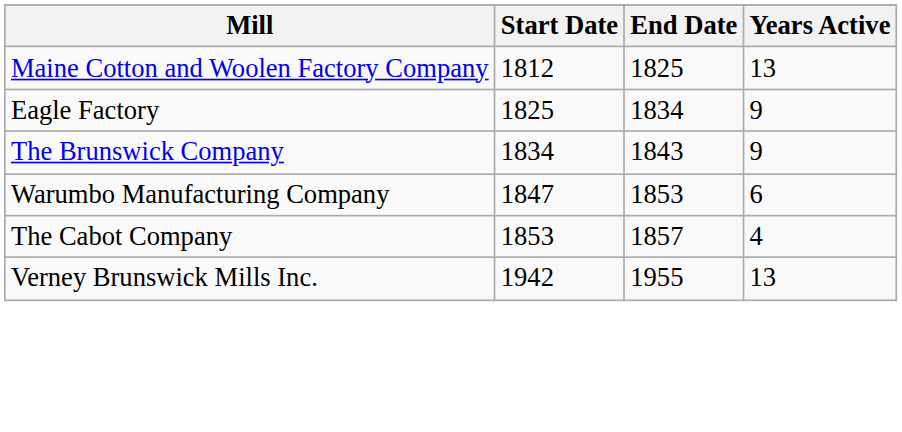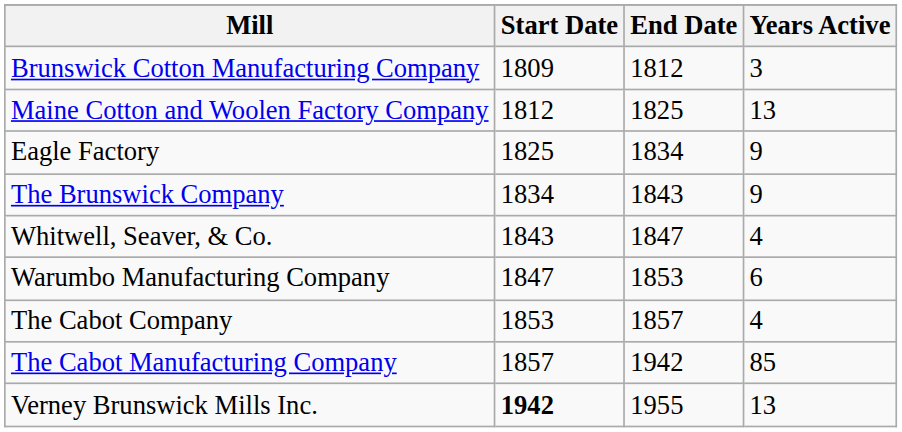+ row: (245, 67)
+ row: (142, 236)
+ row: (204, 362)
(527, 278) normal -> (527, 404) bold
